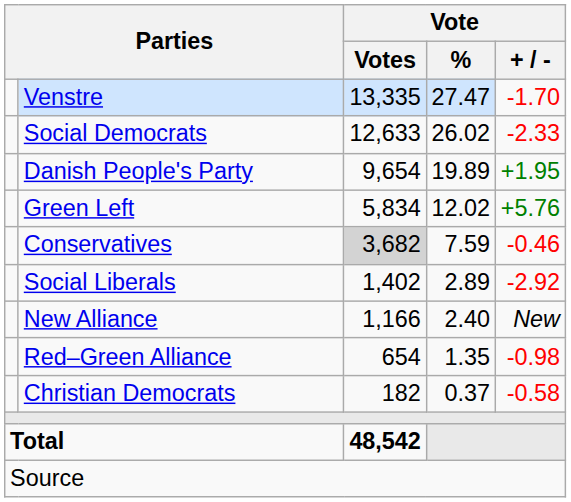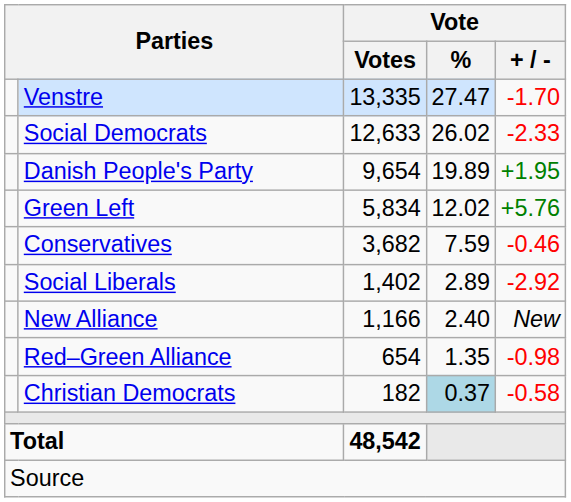(392, 245) lightgrey background -> (392, 245) no background
(467, 393) no background -> (467, 393) lightblue background
